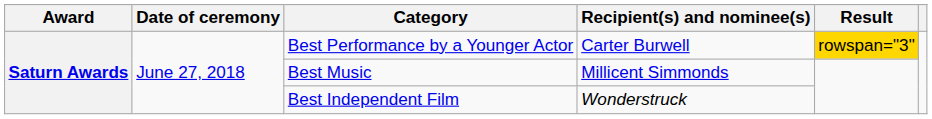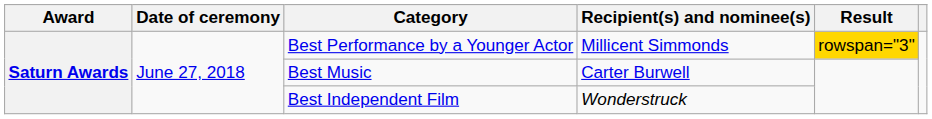(635, 45) Carter Burwell -> (655, 45) Millicent Simmonds
(655, 72) Millicent Simmonds -> (635, 72) Carter Burwell
